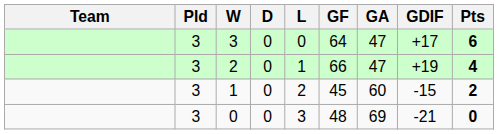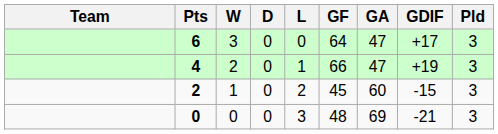columns swapped: (196, 16) <-> (473, 16)
